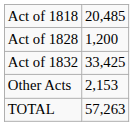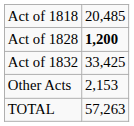(102, 39) normal -> (102, 39) bold
